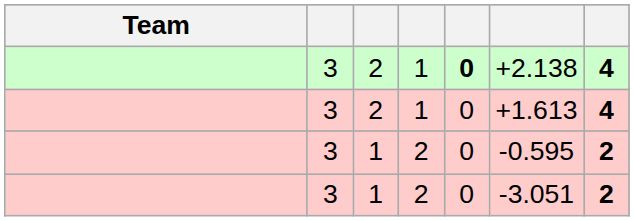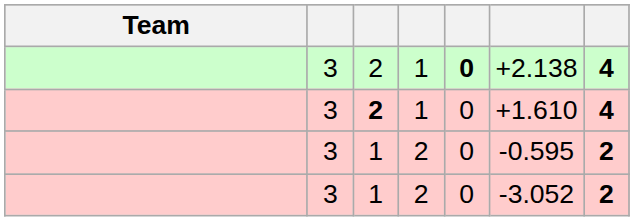(376, 109) normal -> (376, 109) bold
(536, 109) +1.613 -> (536, 109) +1.610
(536, 194) -3.051 -> (536, 194) -3.052
